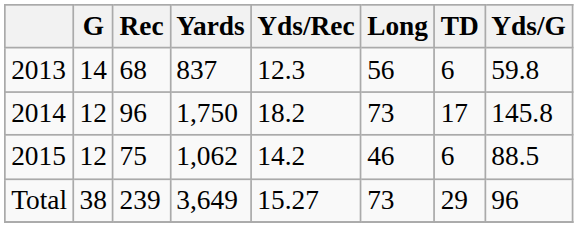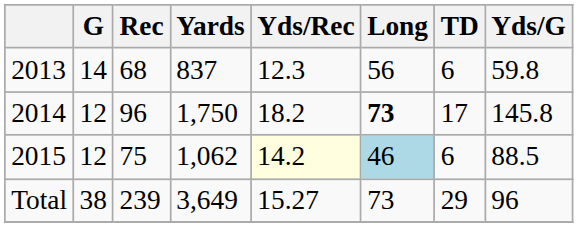(381, 112) normal -> (381, 112) bold
(281, 156) no background -> (281, 156) lightyellow background
(381, 156) no background -> (381, 156) lightblue background
